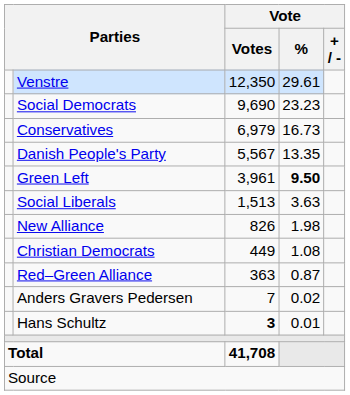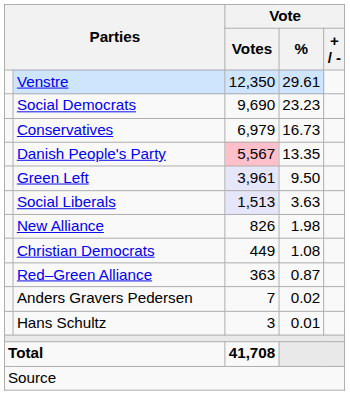(256, 154) no background -> (256, 154) pink background
(256, 178) no background -> (256, 178) lavender background
(305, 178) bold -> (305, 178) normal
(256, 202) no background -> (256, 202) lavender background
(271, 322) bold -> (271, 322) normal
